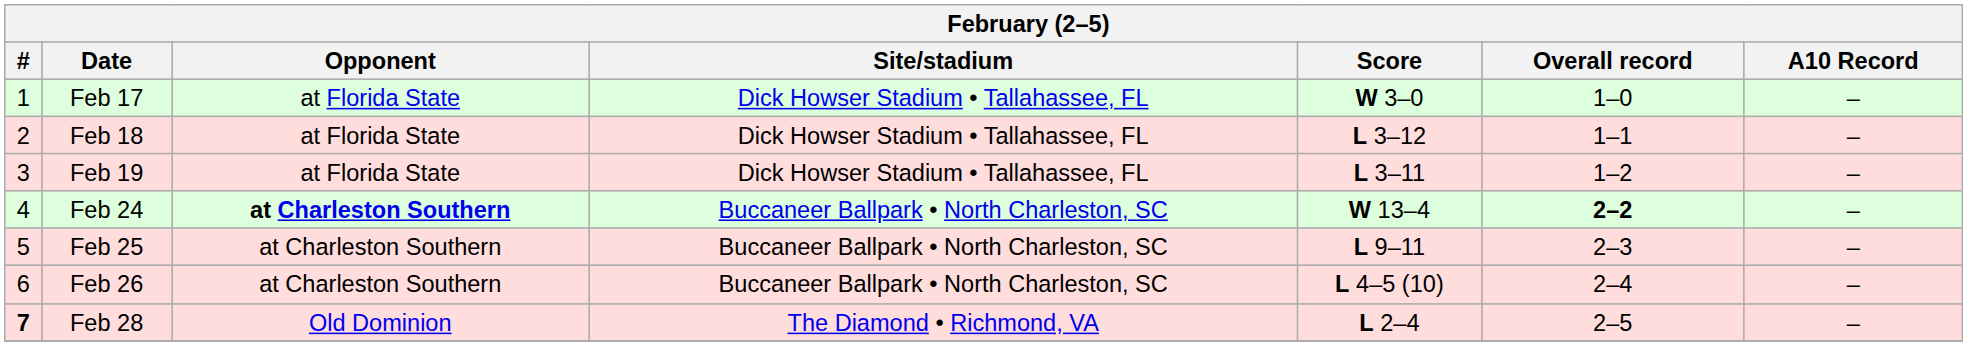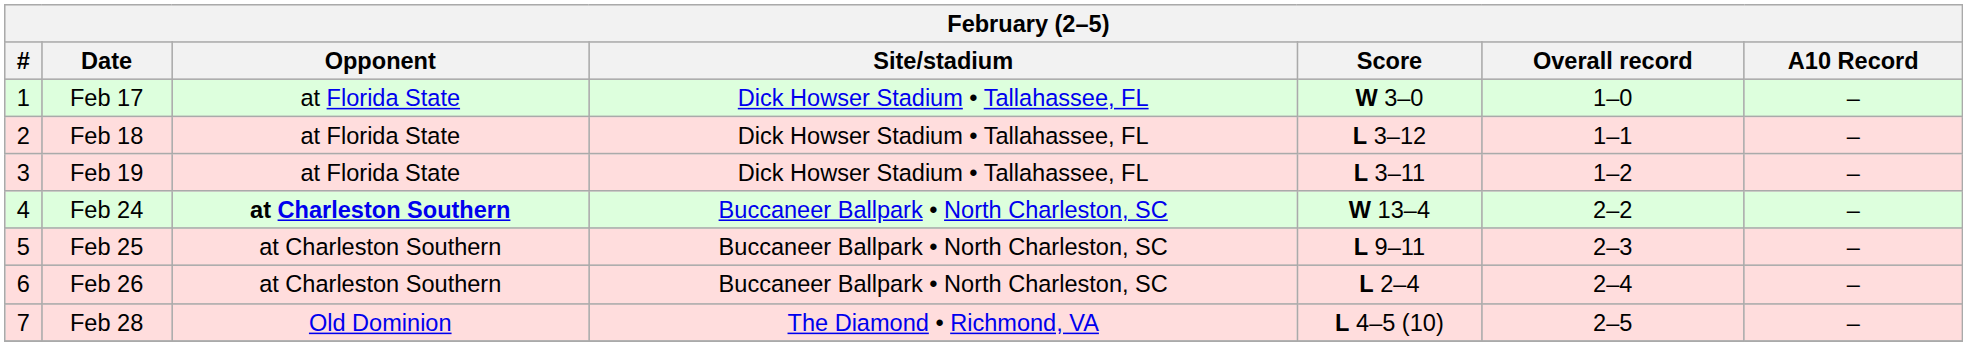(1613, 210) bold -> (1613, 210) normal
(1389, 285) L 4–5 (10) -> (1389, 285) L 2–4
(23, 322) bold -> (23, 322) normal
(1389, 322) L 2–4 -> (1389, 322) L 4–5 (10)
